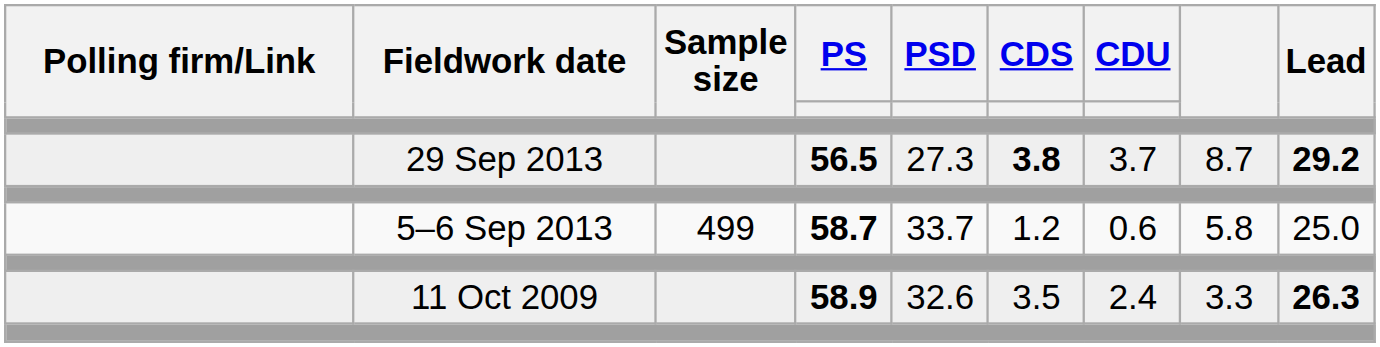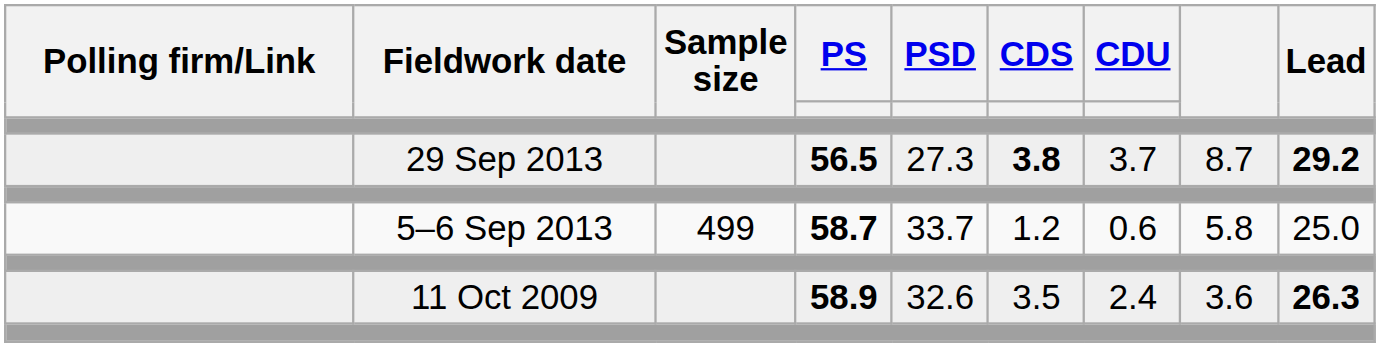(1229, 297) 3.3 -> (1229, 297) 3.6
